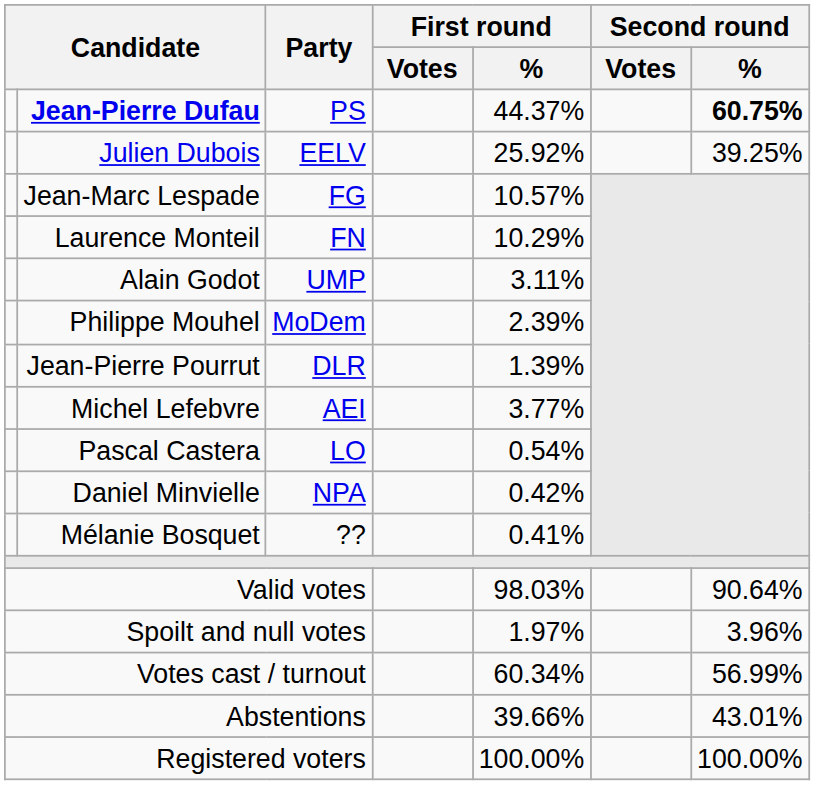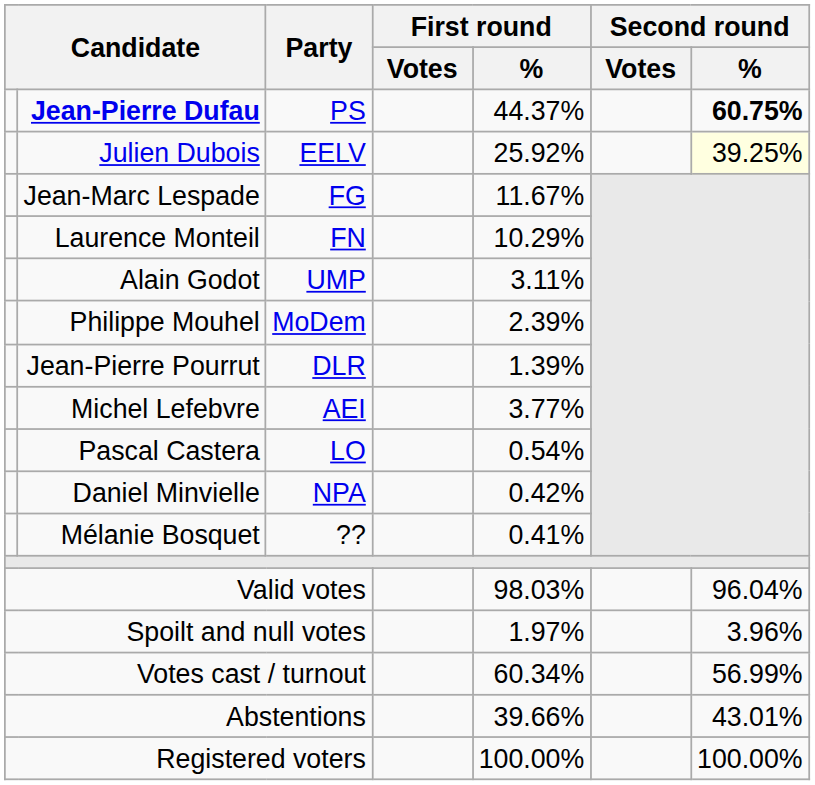(757, 153) no background -> (757, 153) lightyellow background
(539, 196) 10.57% -> (540, 196) 11.67%
(757, 589) 90.64% -> (757, 589) 96.04%
